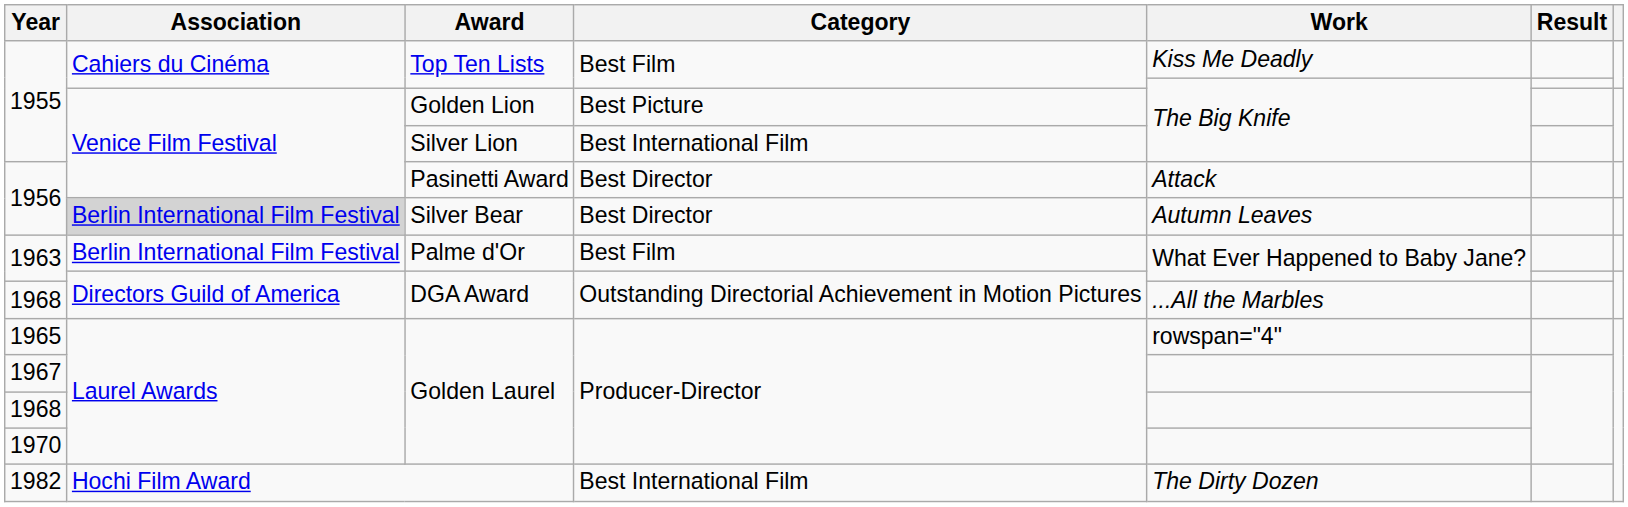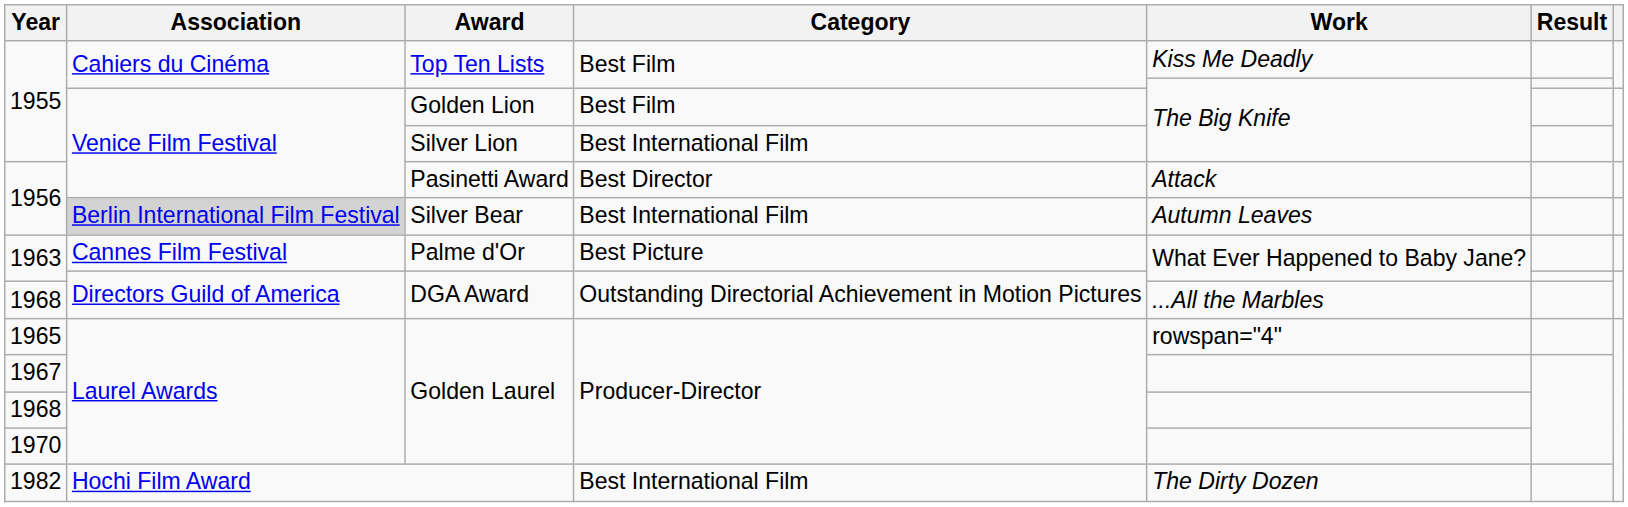(641, 106) Best Picture -> (627, 106) Best Film
(646, 216) Best Director -> (694, 216) Best International Film
(236, 252) Berlin International Film Festival -> (179, 252) Cannes Film Festival
(627, 252) Best Film -> (641, 252) Best Picture
